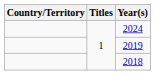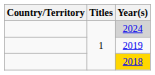(133, 28) no background -> (133, 28) lightgrey background
(133, 61) no background -> (133, 61) gold background
